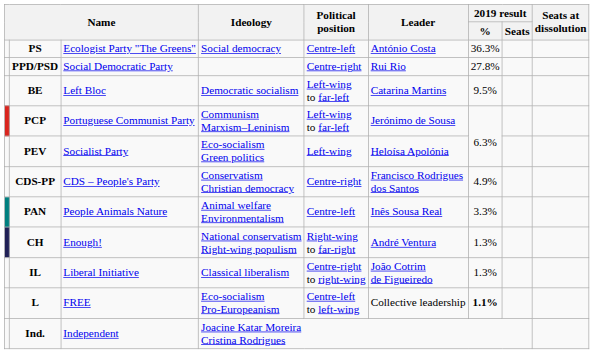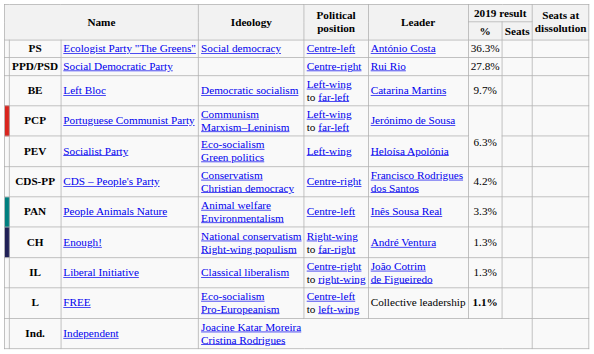(485, 90) 9.5% -> (485, 90) 9.7%
(485, 181) 4.9% -> (485, 181) 4.2%
